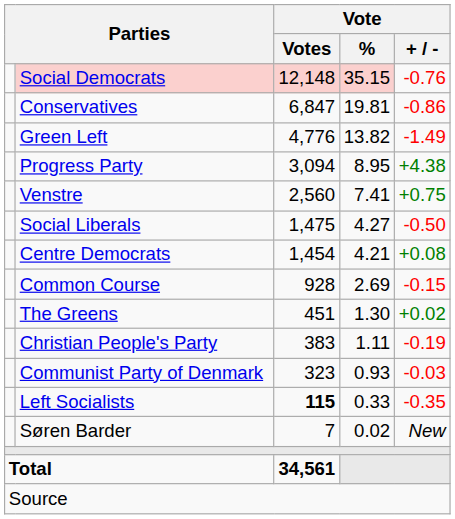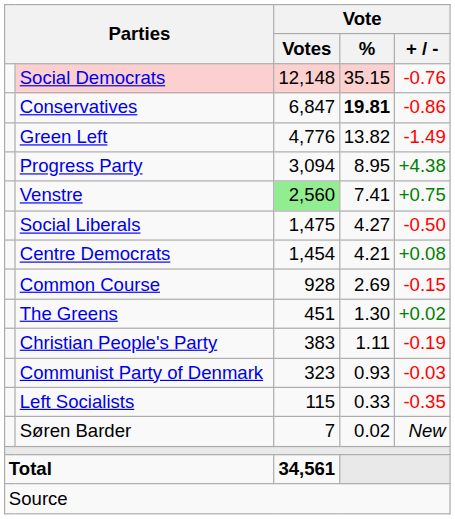(367, 107) normal -> (367, 107) bold
(312, 195) no background -> (312, 195) lightgreen background
(320, 401) bold -> (320, 401) normal
